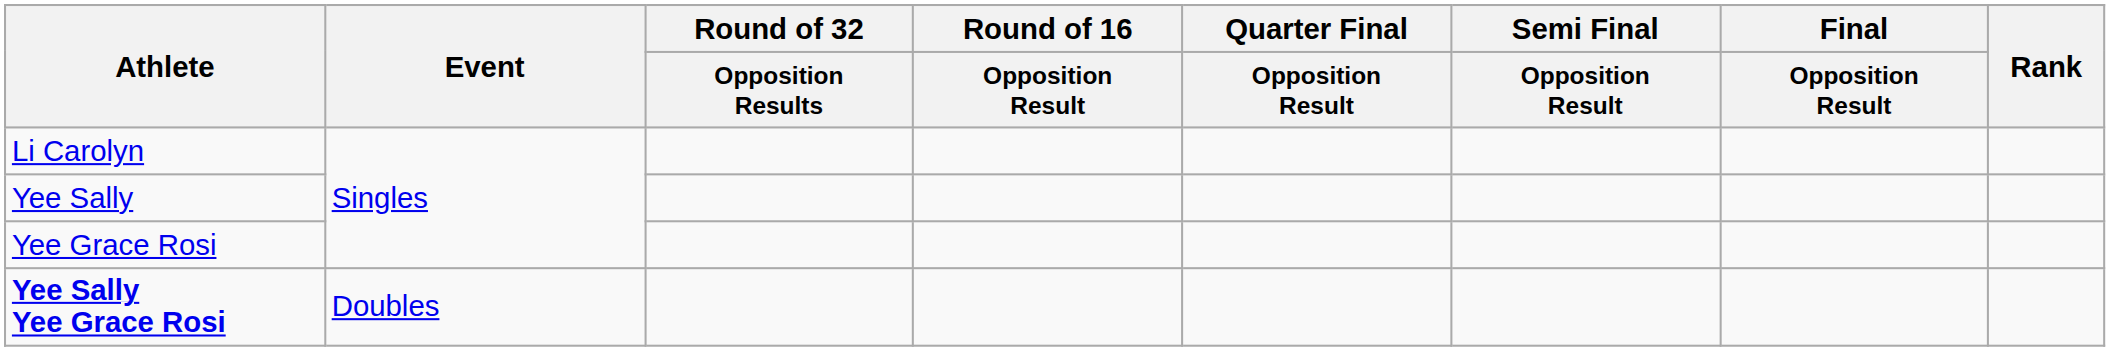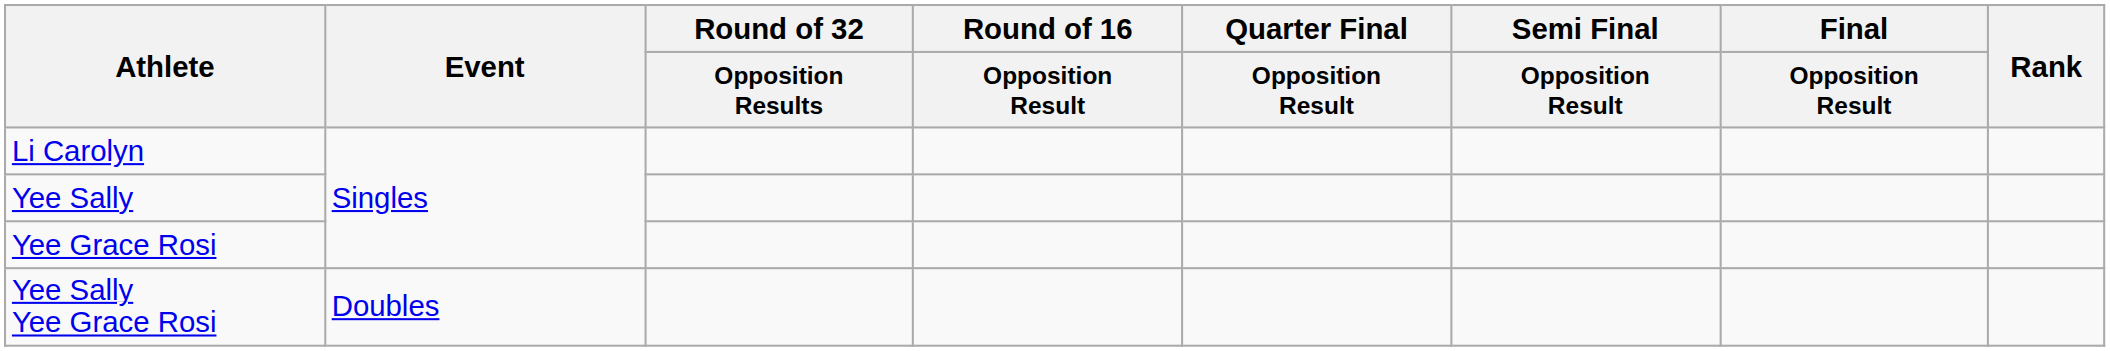(119, 307) bold -> (114, 307) normal
